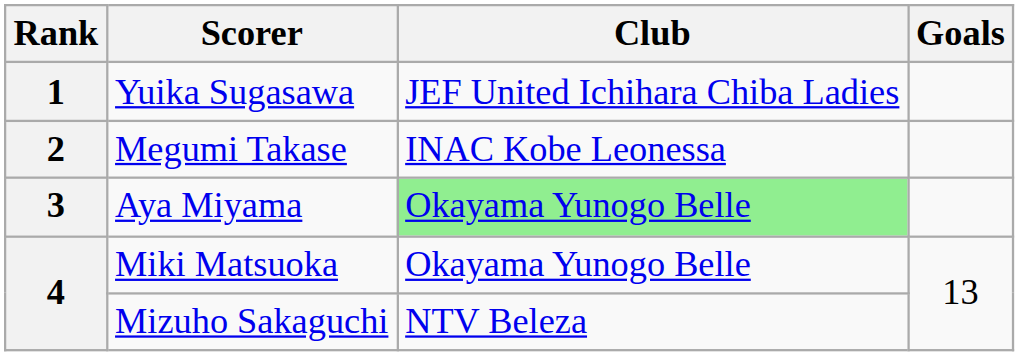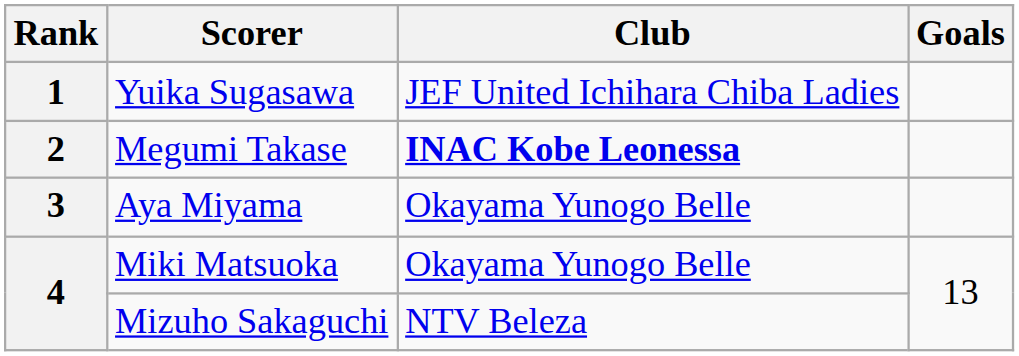(566, 148) normal -> (573, 148) bold
(578, 206) lightgreen background -> (578, 206) no background
